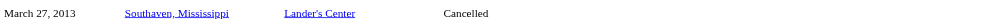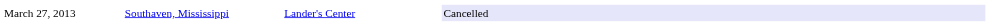(466, 13) no background -> (466, 13) lavender background
